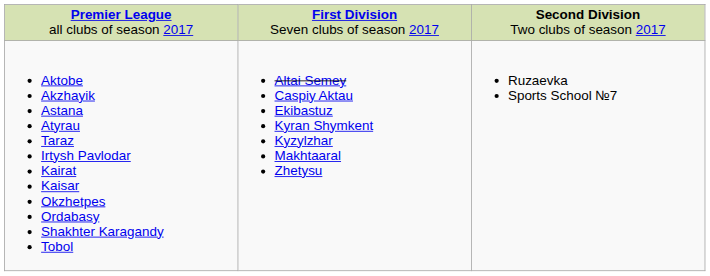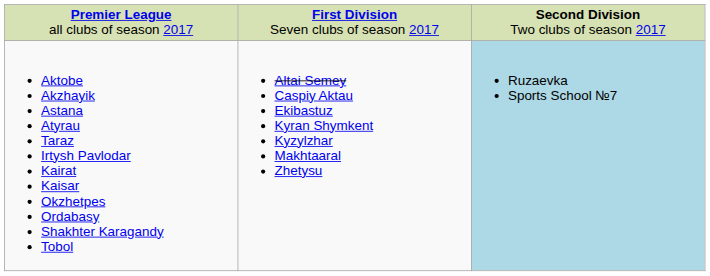(588, 88) no background -> (588, 88) lightblue background
